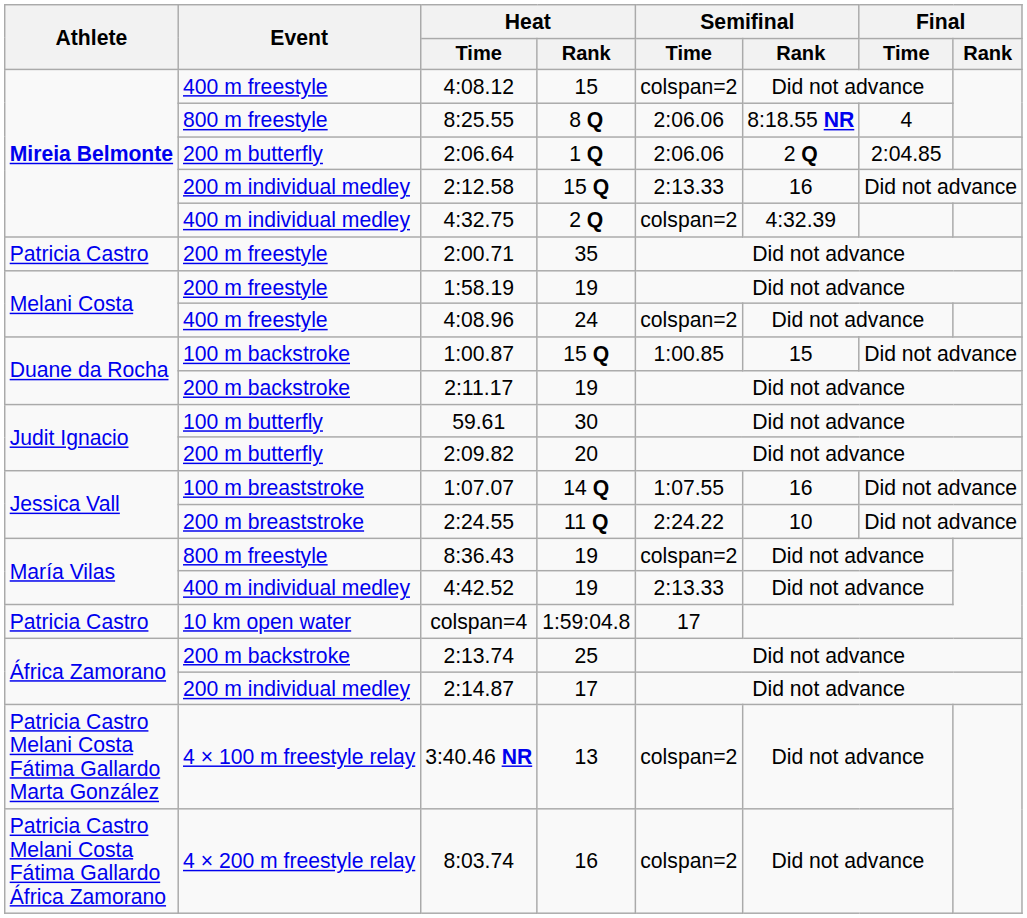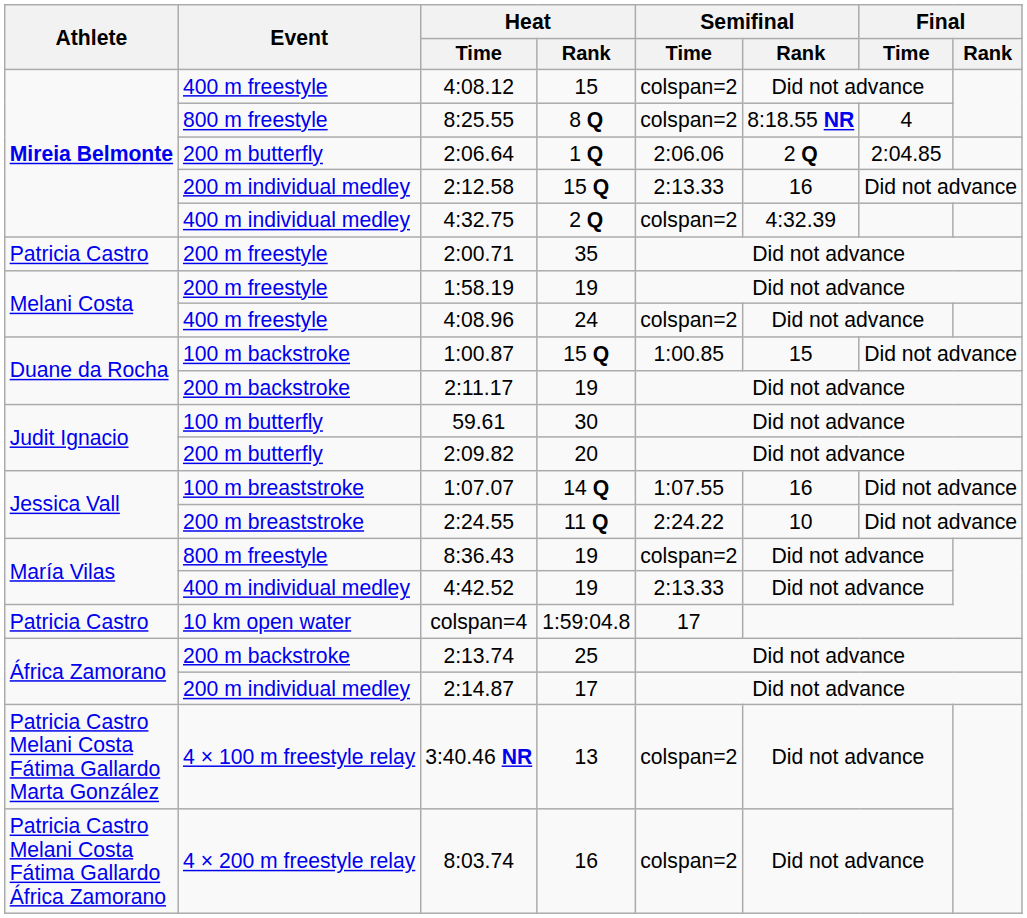(689, 120) 2:06.06 -> (689, 120) colspan=2
